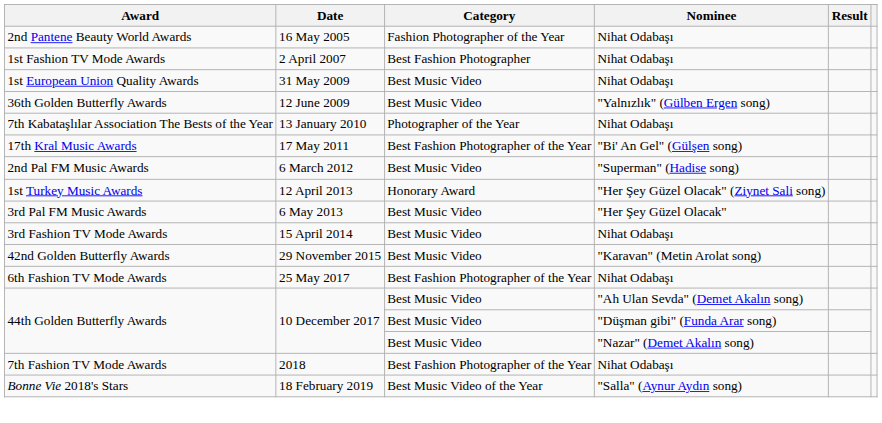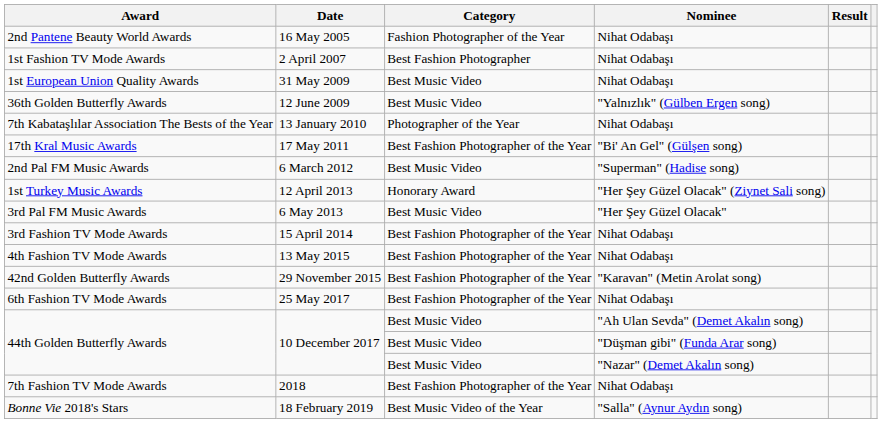(434, 233) Best Music Video -> (489, 233) Best Fashion Photographer of the Year
+ row: (87, 255)
(434, 255) Best Music Video -> (489, 277) Best Fashion Photographer of the Year
